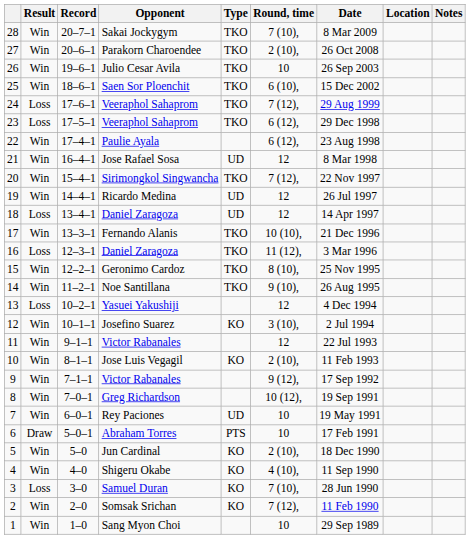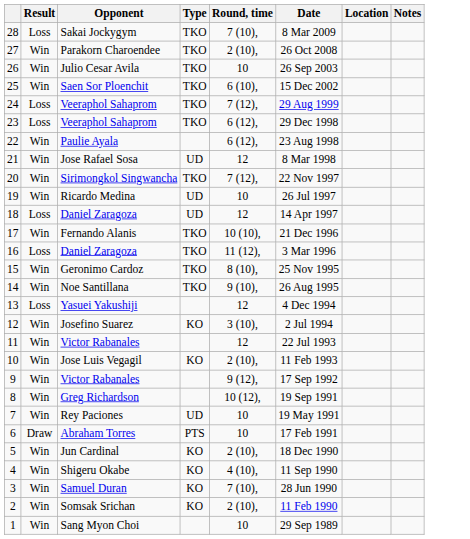- column: (78, 13)
(40, 31) Win -> (40, 31) Loss
(284, 196) 12 -> (242, 196) 10
(40, 488) Loss -> (40, 488) Win
(284, 506) 7 (12), -> (242, 506) 2 (10),
